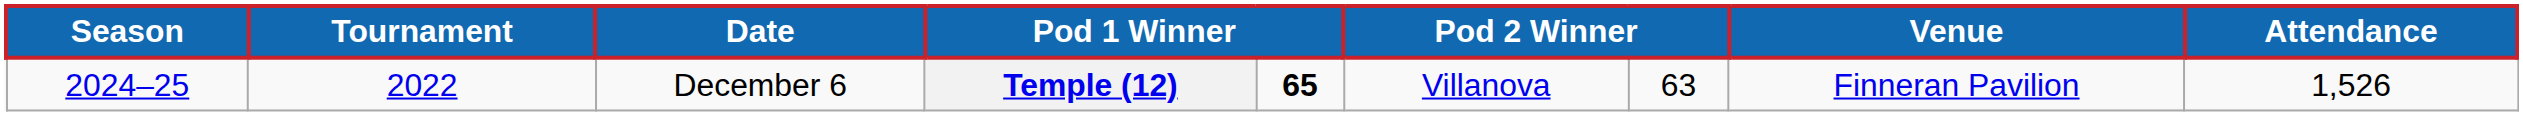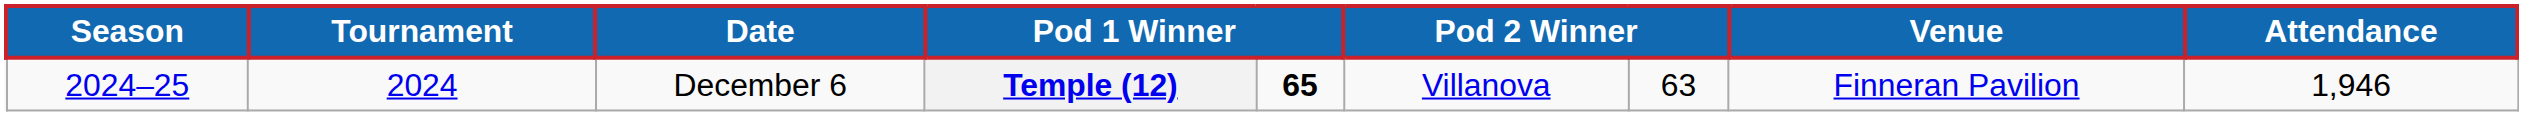(422, 84) 2022 -> (422, 84) 2024
(2351, 84) 1,526 -> (2351, 84) 1,946
